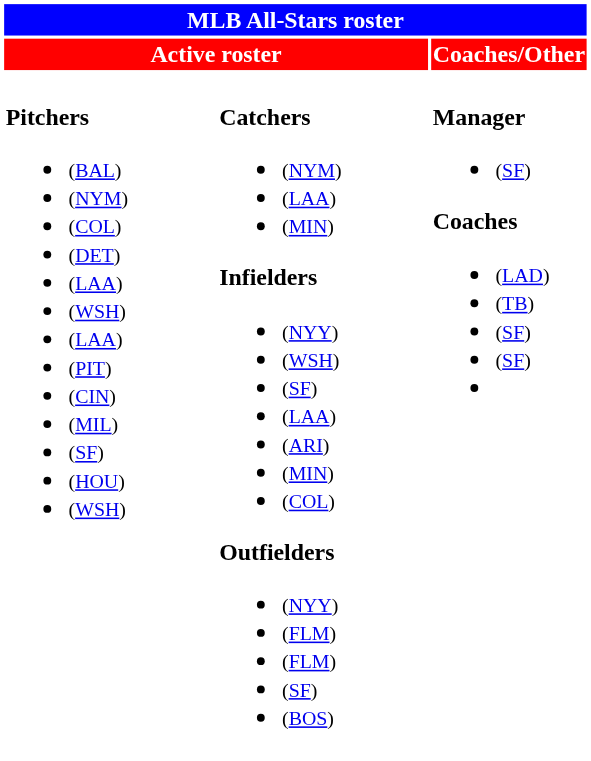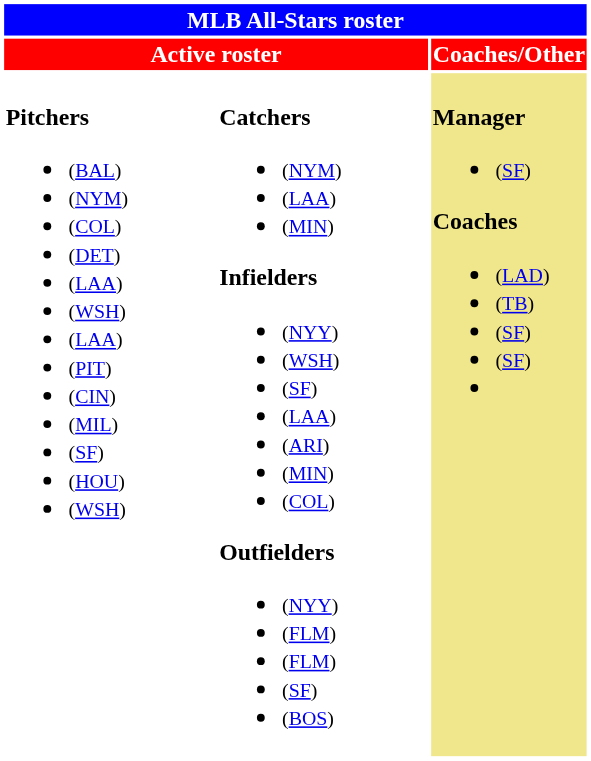(509, 252) no background -> (509, 252) khaki background
